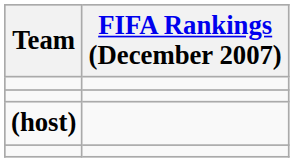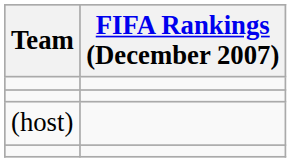(44, 122) bold -> (42, 122) normal
